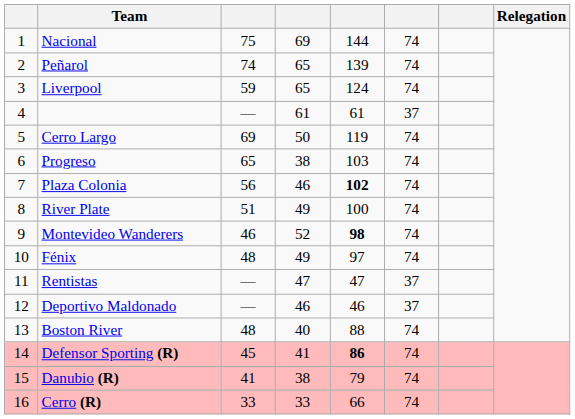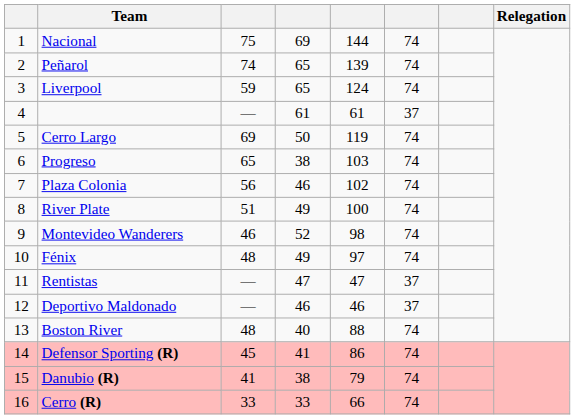(357, 185) bold -> (357, 185) normal
(357, 233) bold -> (357, 233) normal
(357, 354) bold -> (357, 354) normal
